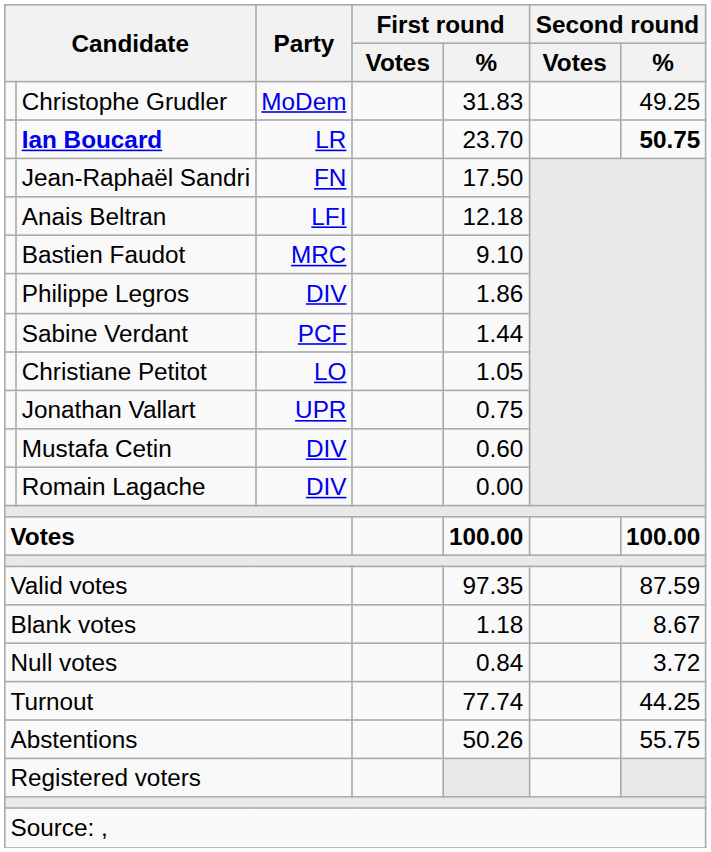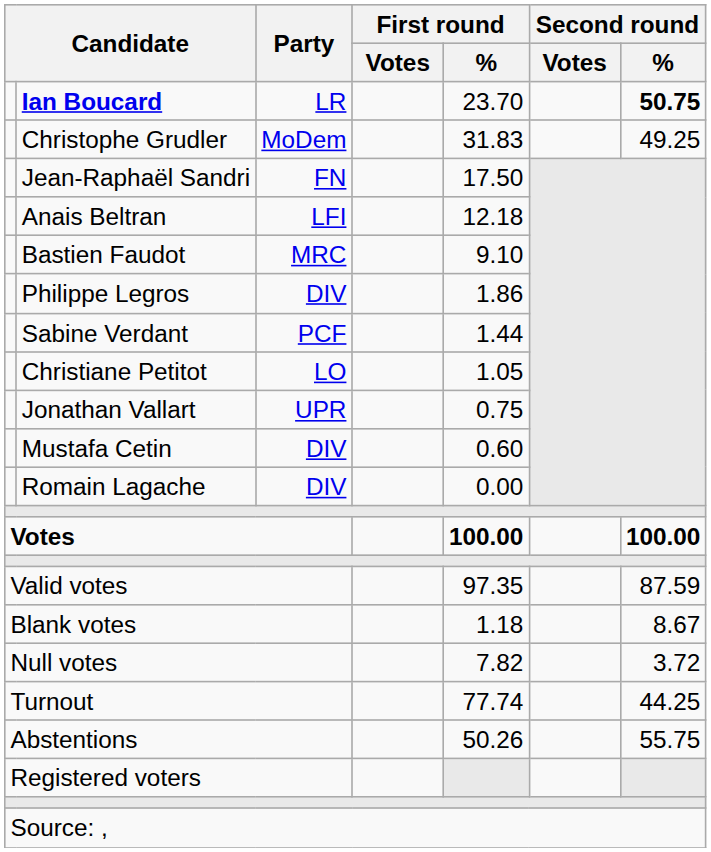rows swapped: (124, 101) <-> (92, 140)
(500, 663) 0.84 -> (500, 663) 7.82
